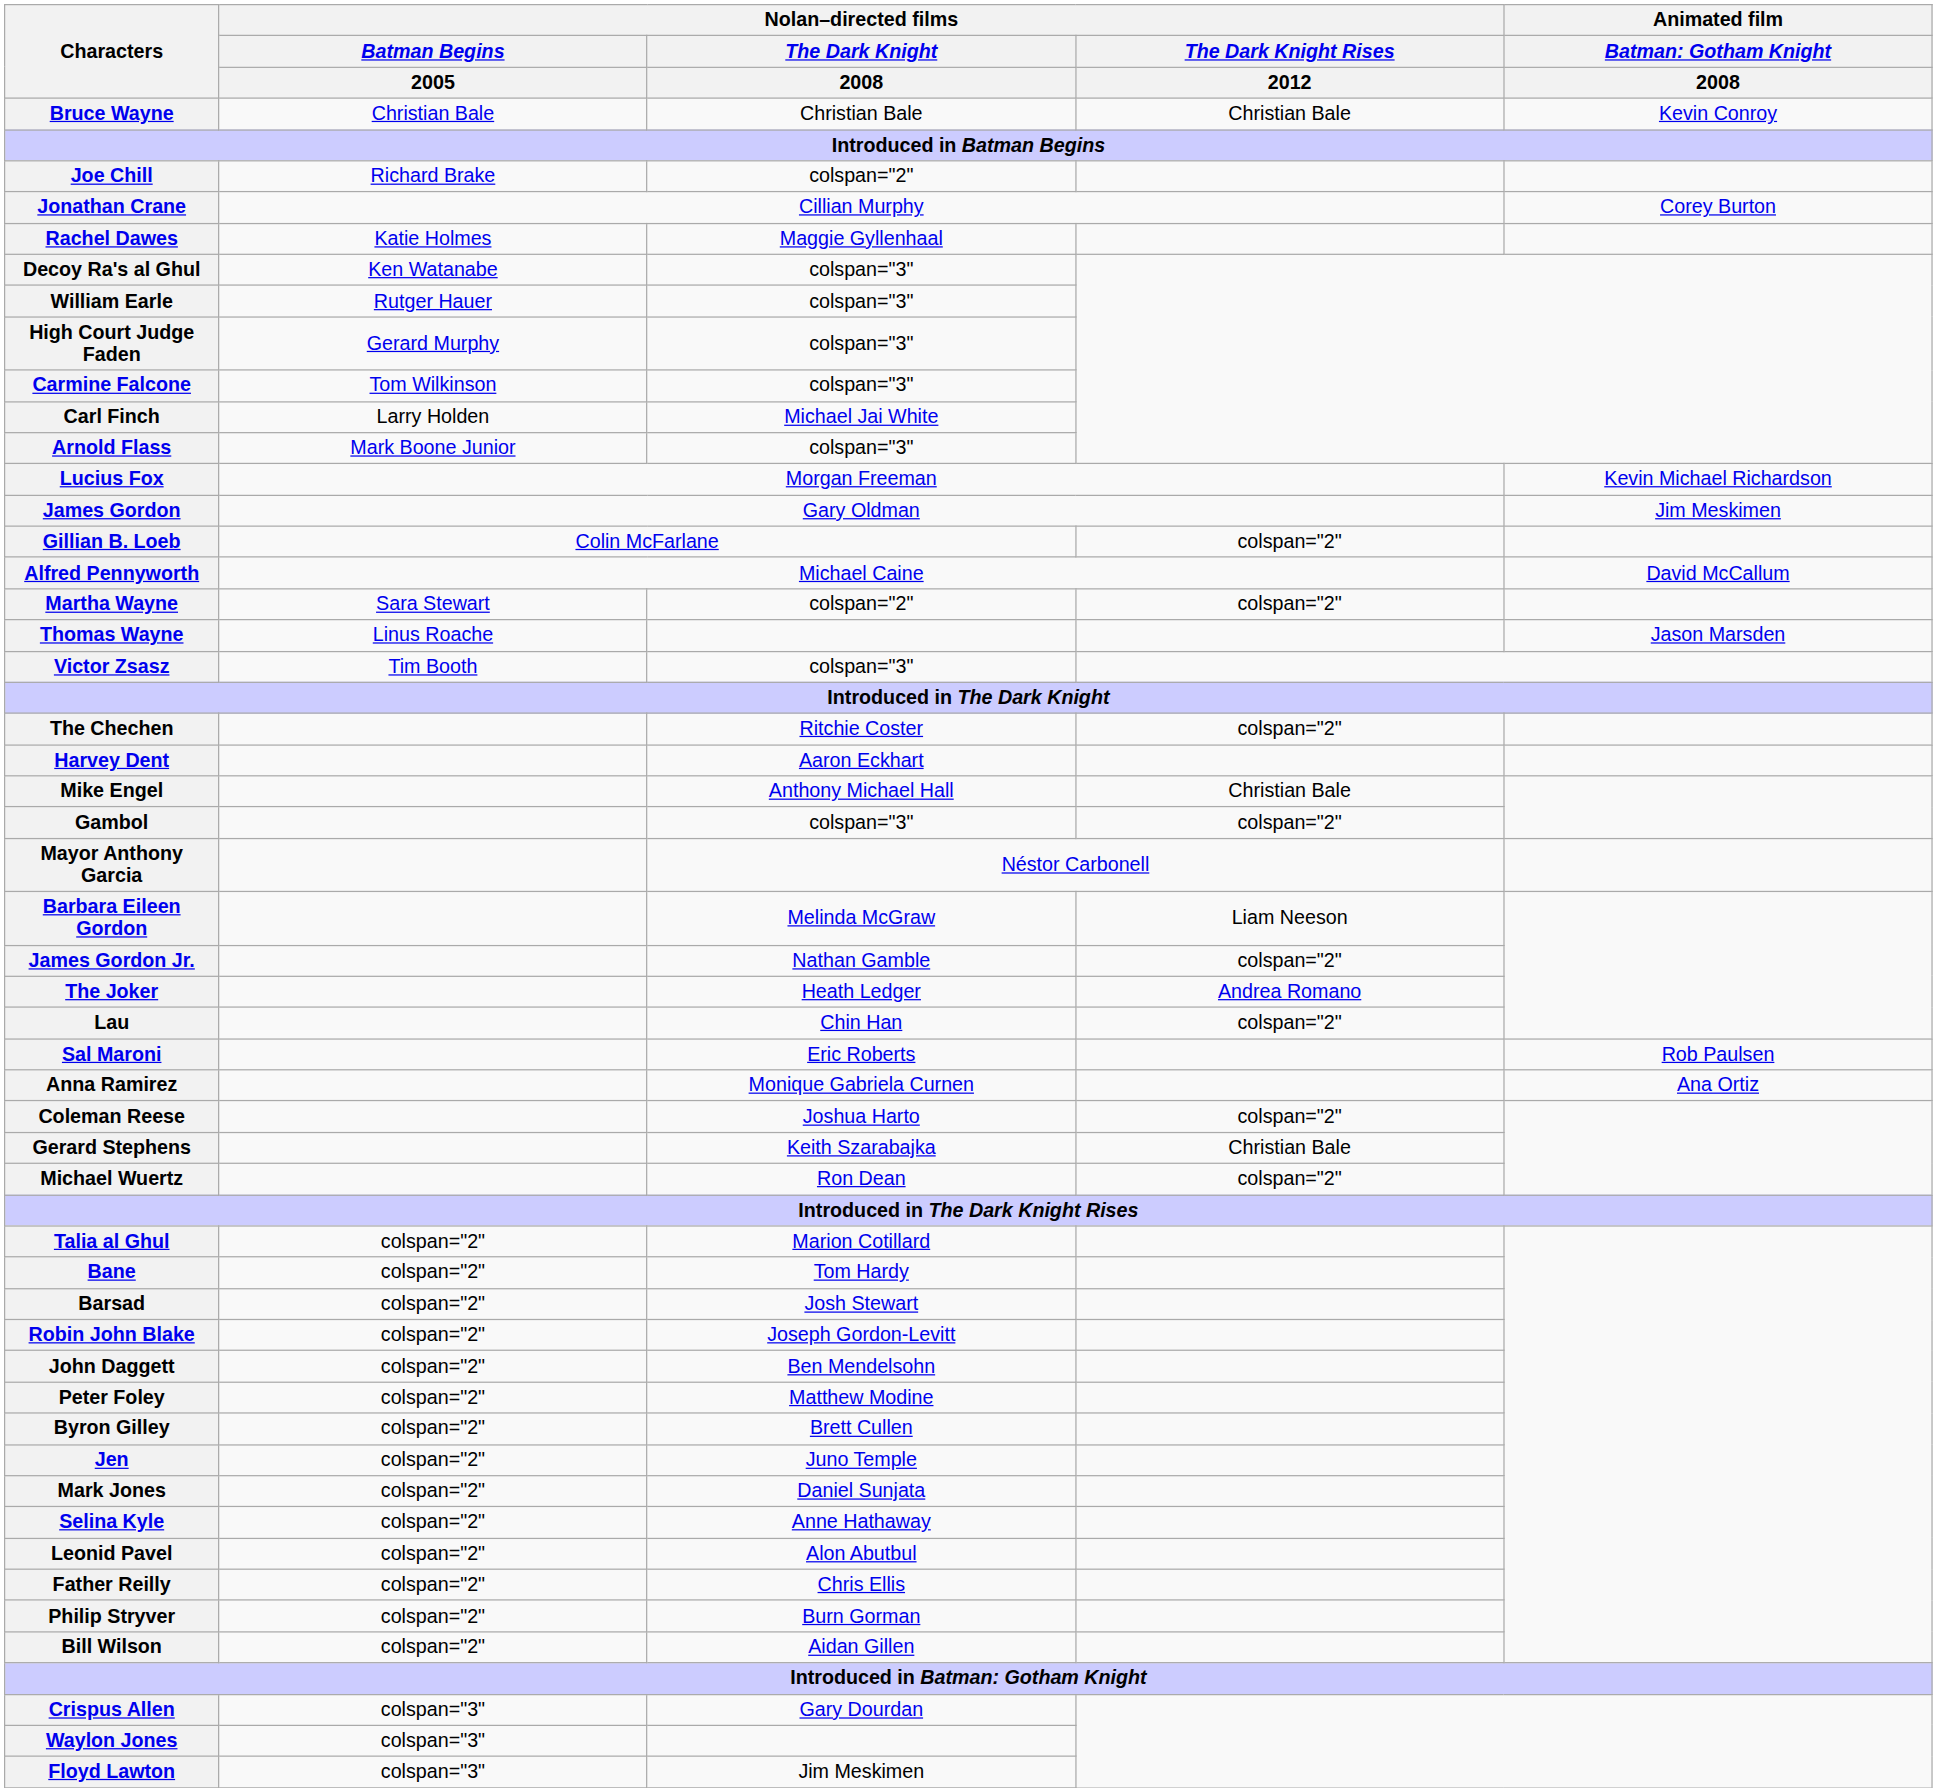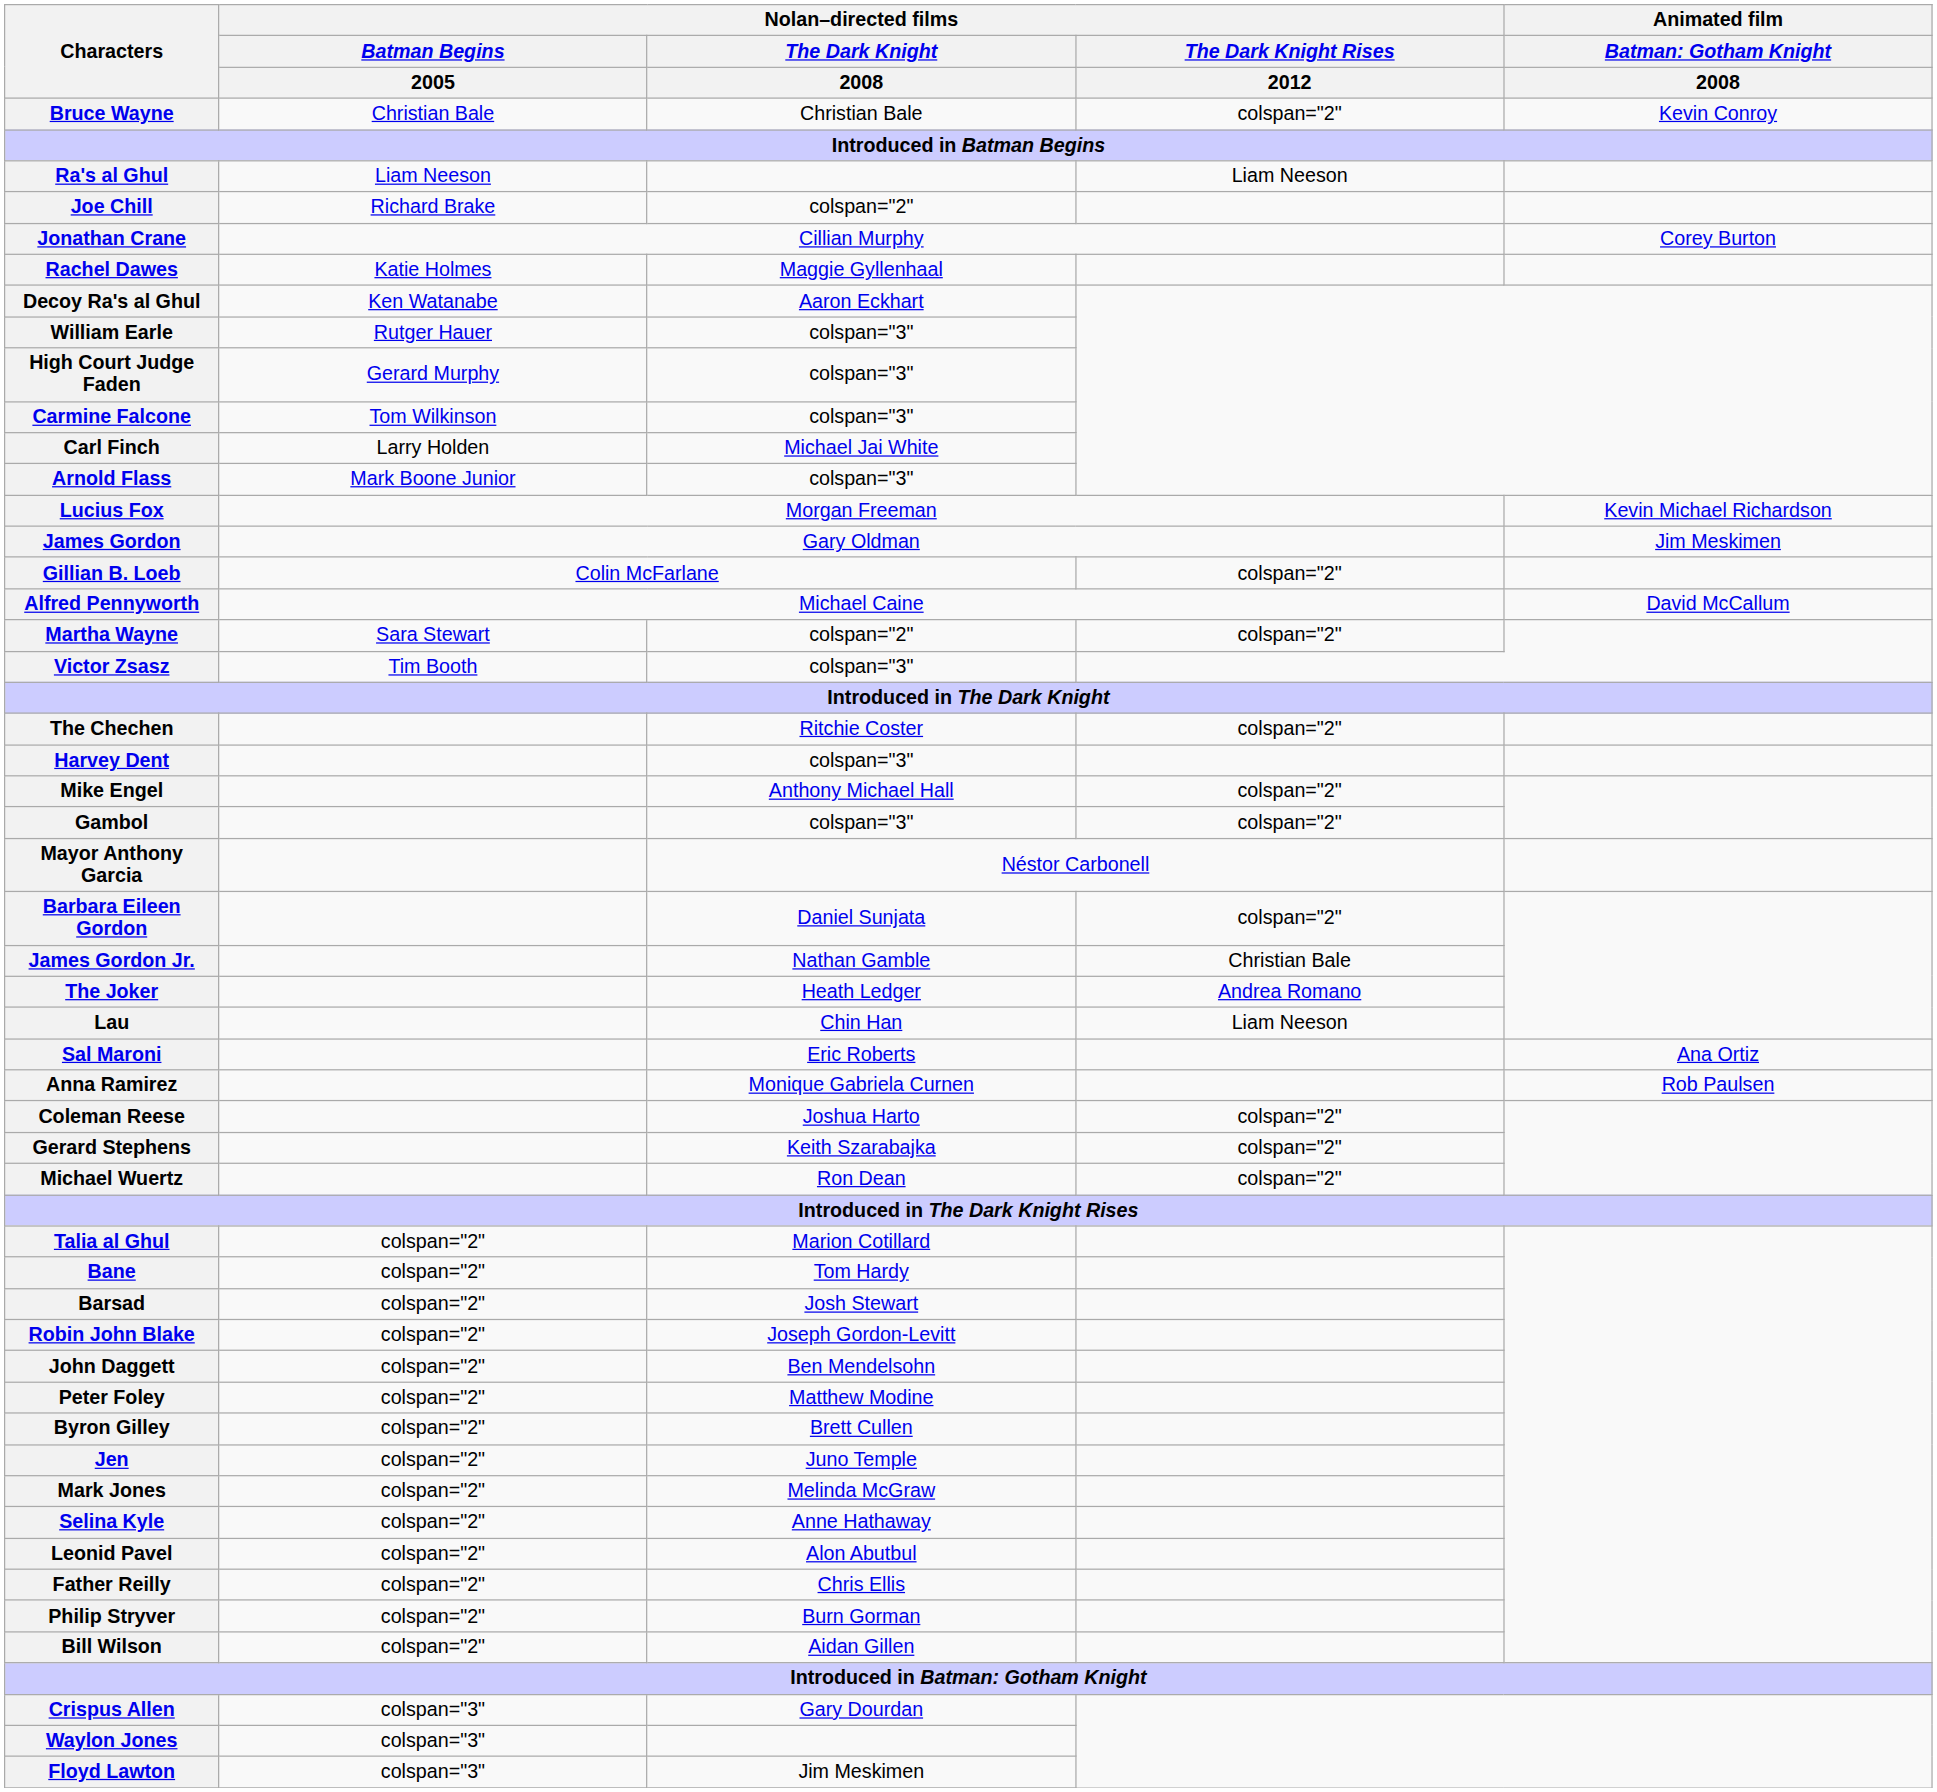(1290, 113) Christian Bale -> (1290, 113) colspan="2"
+ row: (112, 176)
(861, 269) colspan="3" -> (861, 301) Aaron Eckhart
- row: (112, 635)
(861, 760) Aaron Eckhart -> (861, 760) colspan="3"
(1290, 791) Christian Bale -> (1290, 791) colspan="2"
(861, 918) Melinda McGraw -> (861, 918) Daniel Sunjata
(1290, 918) Liam Neeson -> (1290, 918) colspan="2"
(1290, 960) colspan="2" -> (1290, 960) Christian Bale
(1290, 1022) colspan="2" -> (1290, 1022) Liam Neeson
(1718, 1054) Rob Paulsen -> (1718, 1054) Ana Ortiz
(1718, 1085) Ana Ortiz -> (1718, 1085) Rob Paulsen
(1290, 1147) Christian Bale -> (1290, 1147) colspan="2"
(861, 1491) Daniel Sunjata -> (861, 1491) Melinda McGraw
